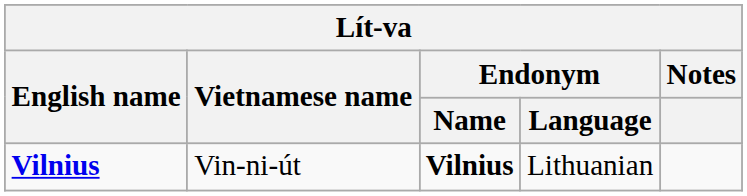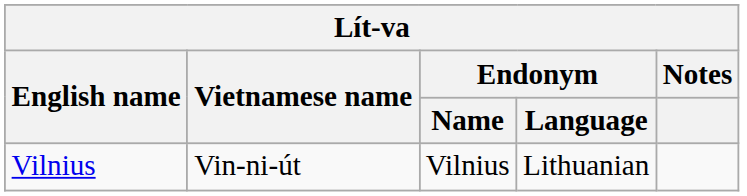(56, 166) bold -> (54, 166) normal
(470, 166) bold -> (468, 166) normal
